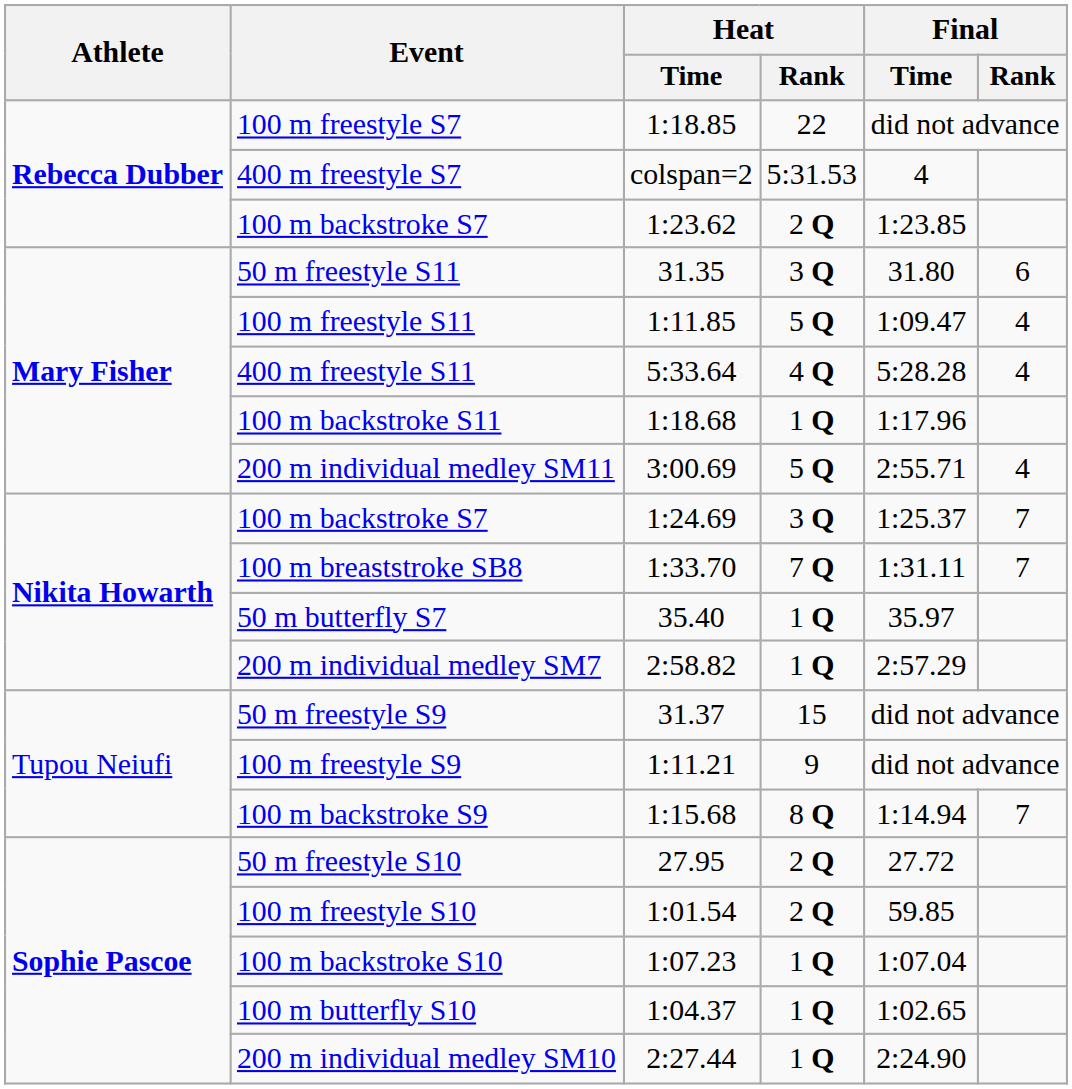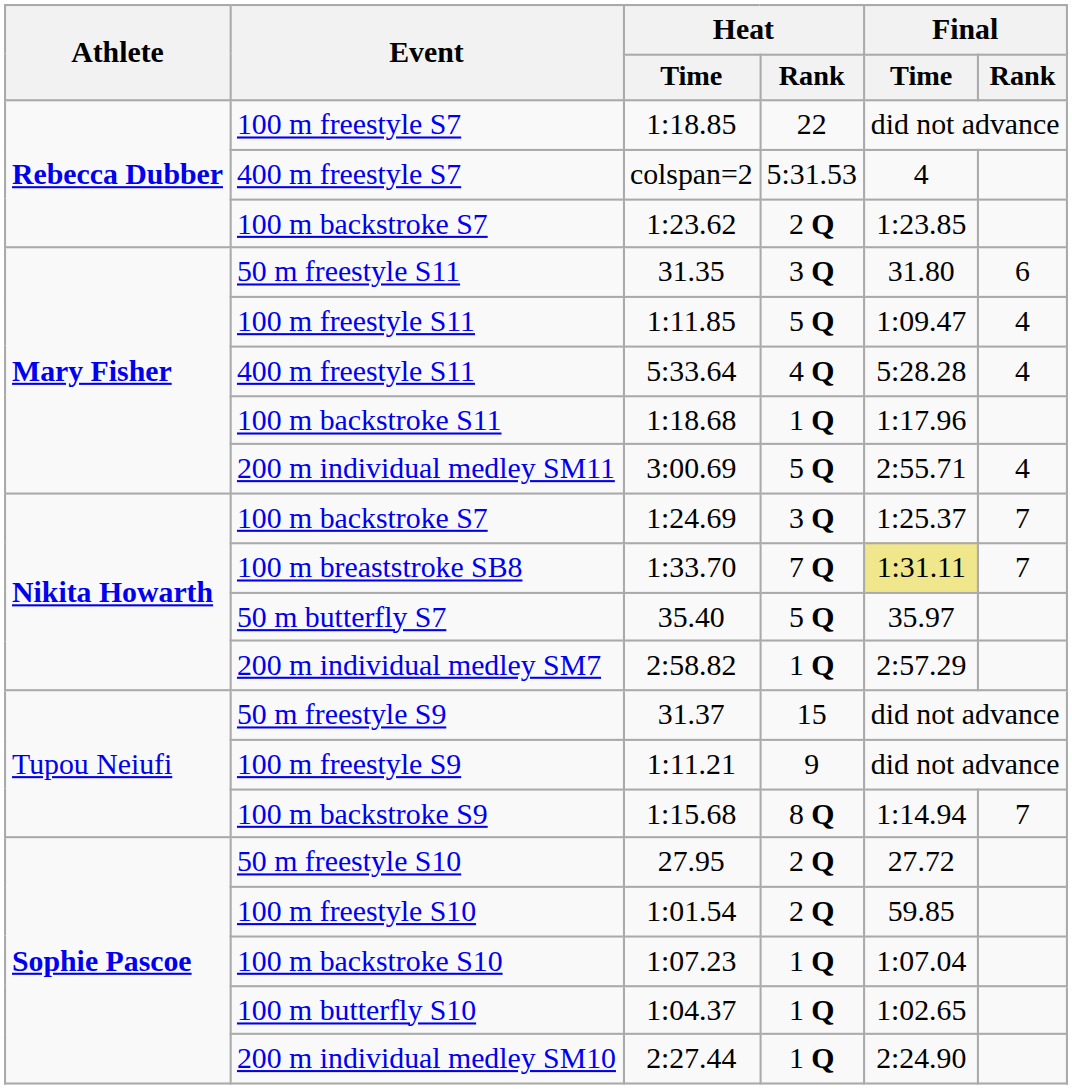(921, 567) no background -> (921, 567) khaki background
(812, 616) 1 Q -> (812, 616) 5 Q
